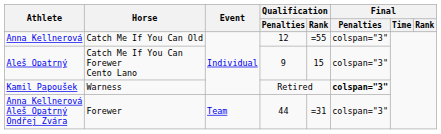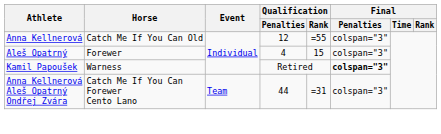(135, 63) Catch Me If You Can Forewer Cento Lano -> (104, 53) Forewer
(283, 63) 9 -> (283, 53) 4
(104, 111) Forewer -> (135, 91) Catch Me If You Can Forewer Cento Lano
